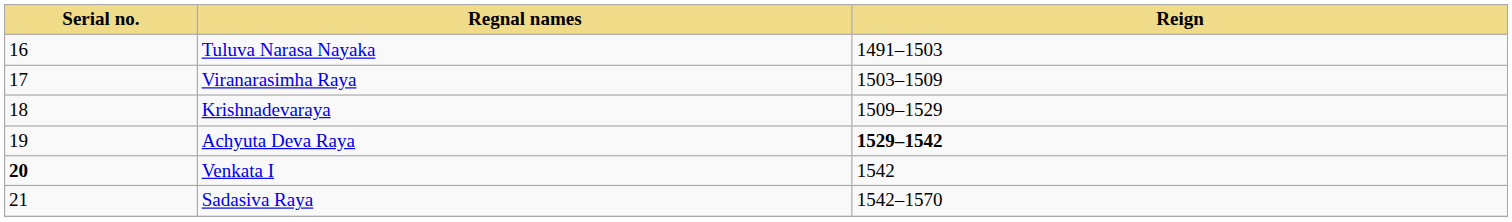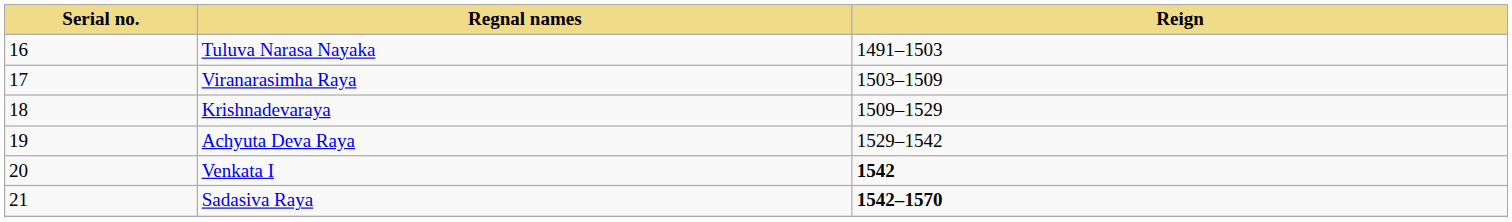(900, 140) bold -> (900, 140) normal
(19, 170) bold -> (19, 170) normal
(876, 170) normal -> (876, 170) bold
(900, 200) normal -> (900, 200) bold
